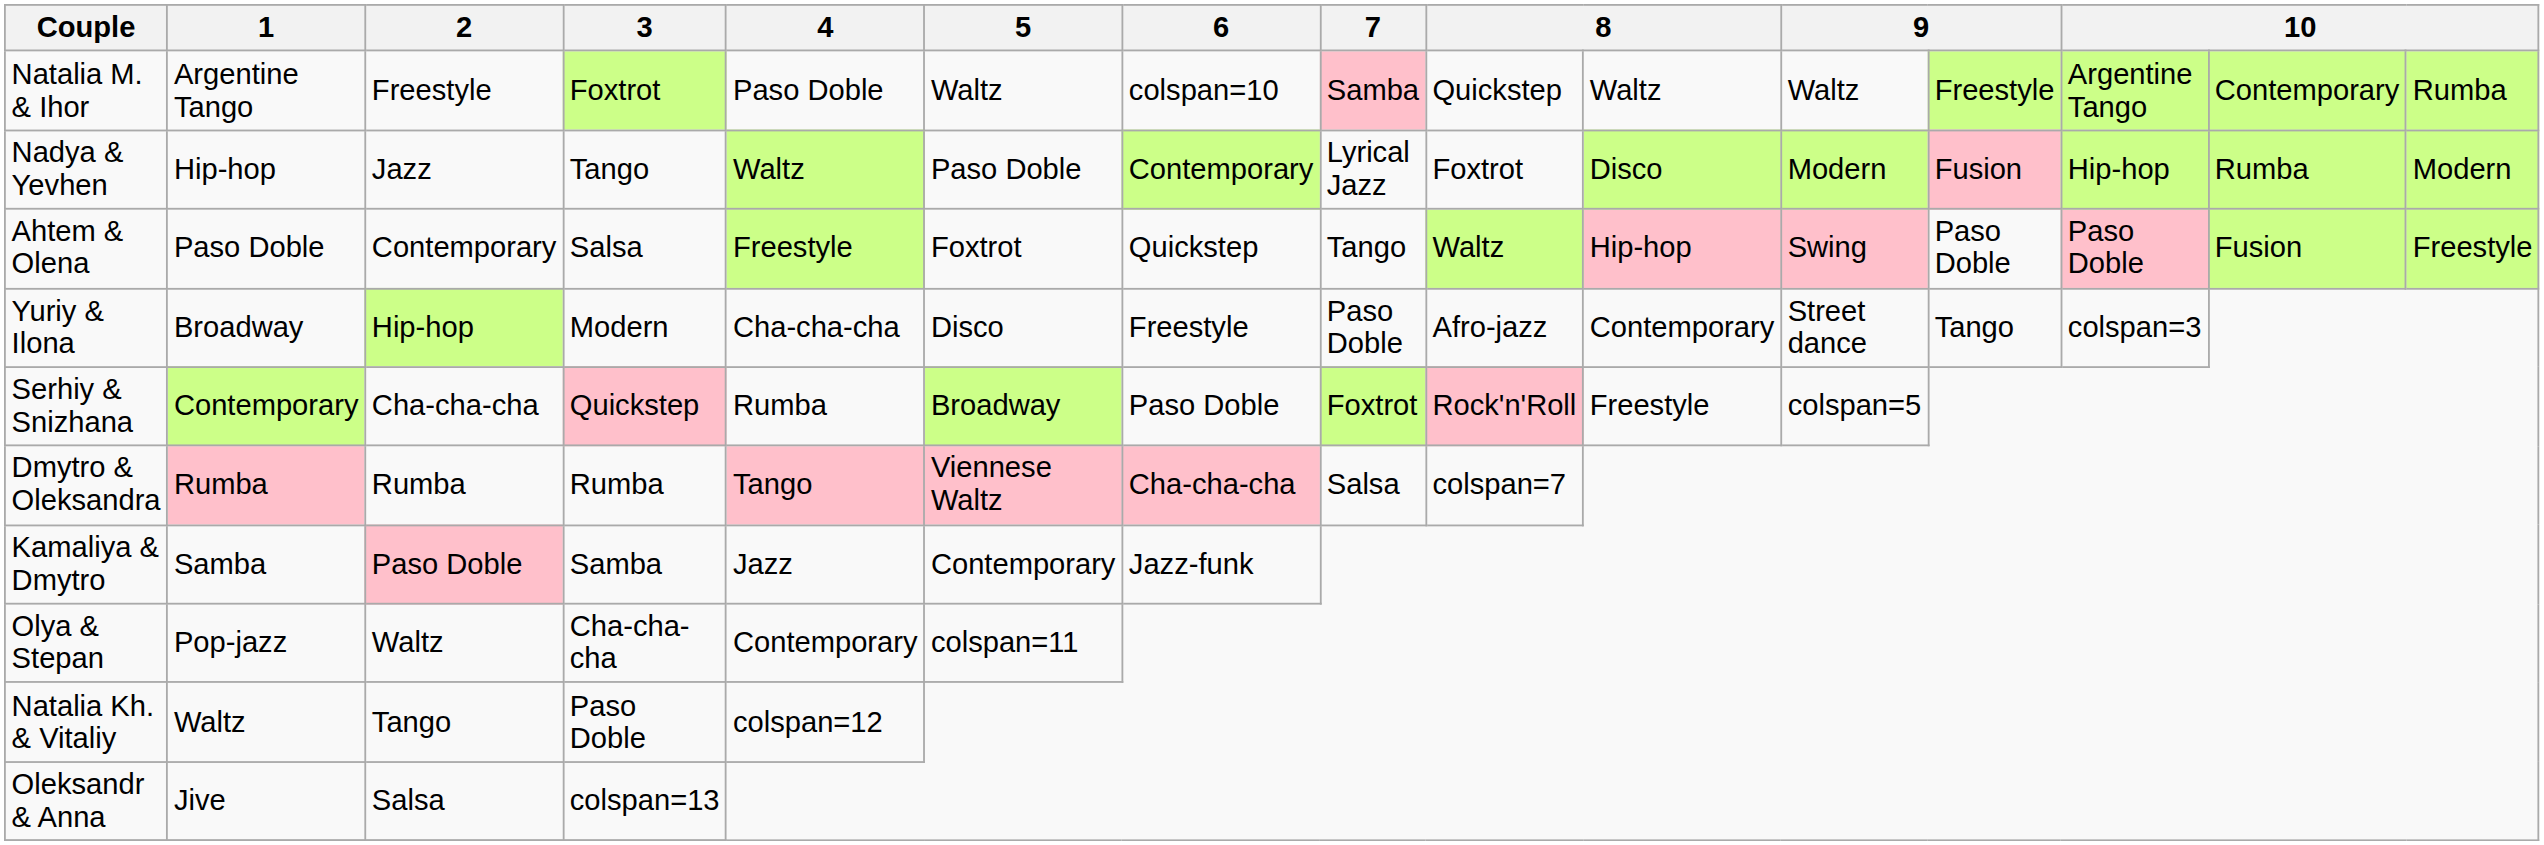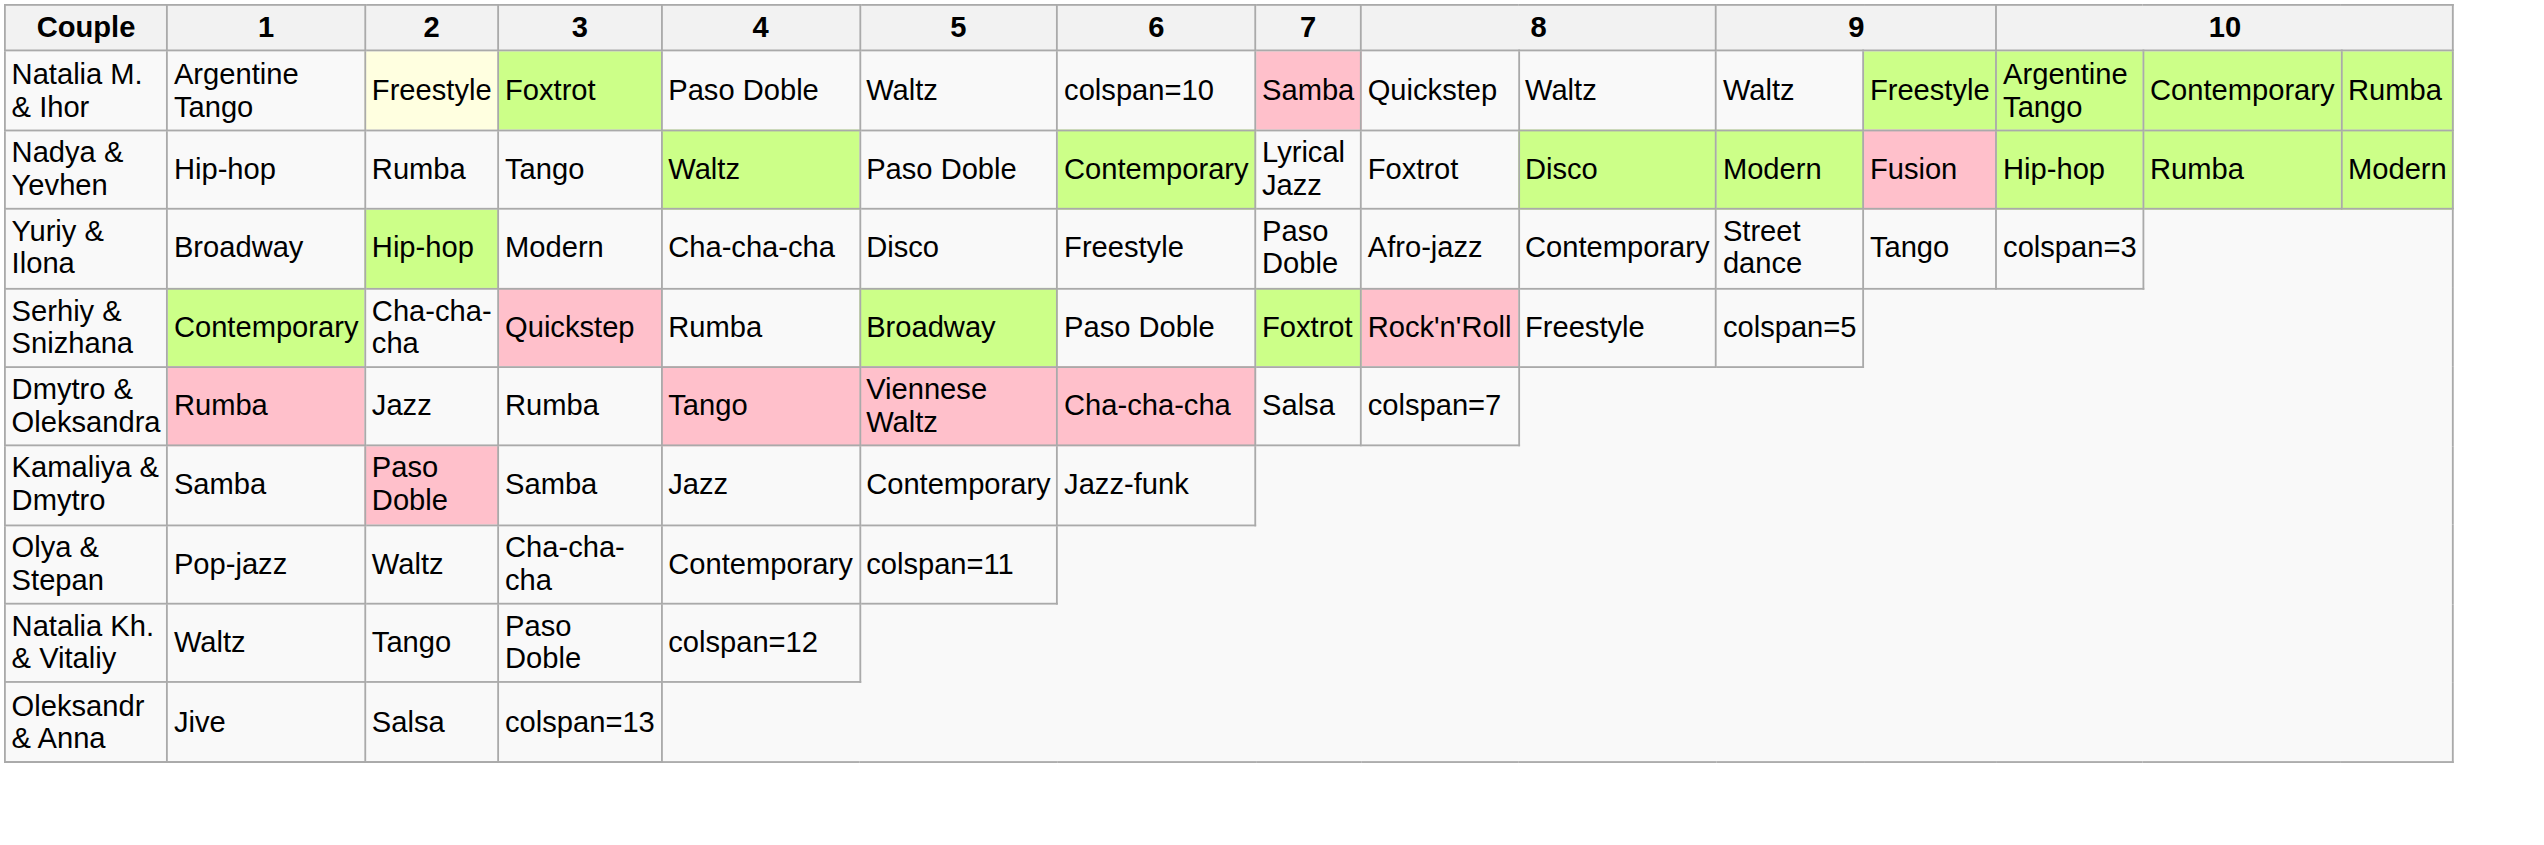(432, 90) no background -> (432, 90) lightyellow background
(402, 169) Jazz -> (419, 169) Rumba
- row: (67, 248)
(419, 484) Rumba -> (402, 405) Jazz
